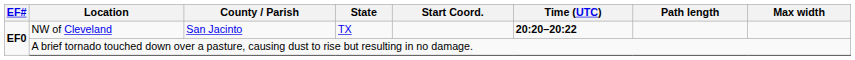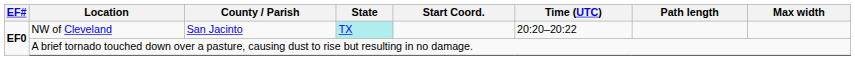(345, 30) no background -> (346, 30) paleturquoise background
(546, 30) bold -> (547, 30) normal
